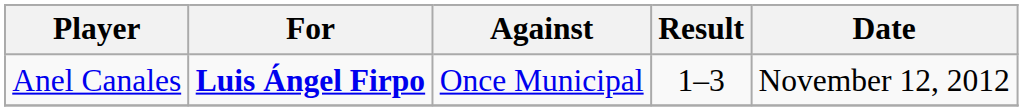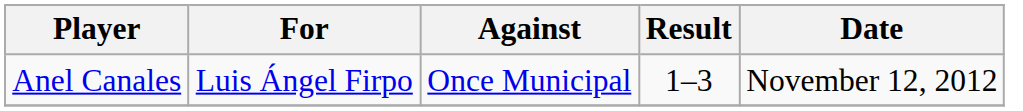(310, 79) bold -> (304, 79) normal
